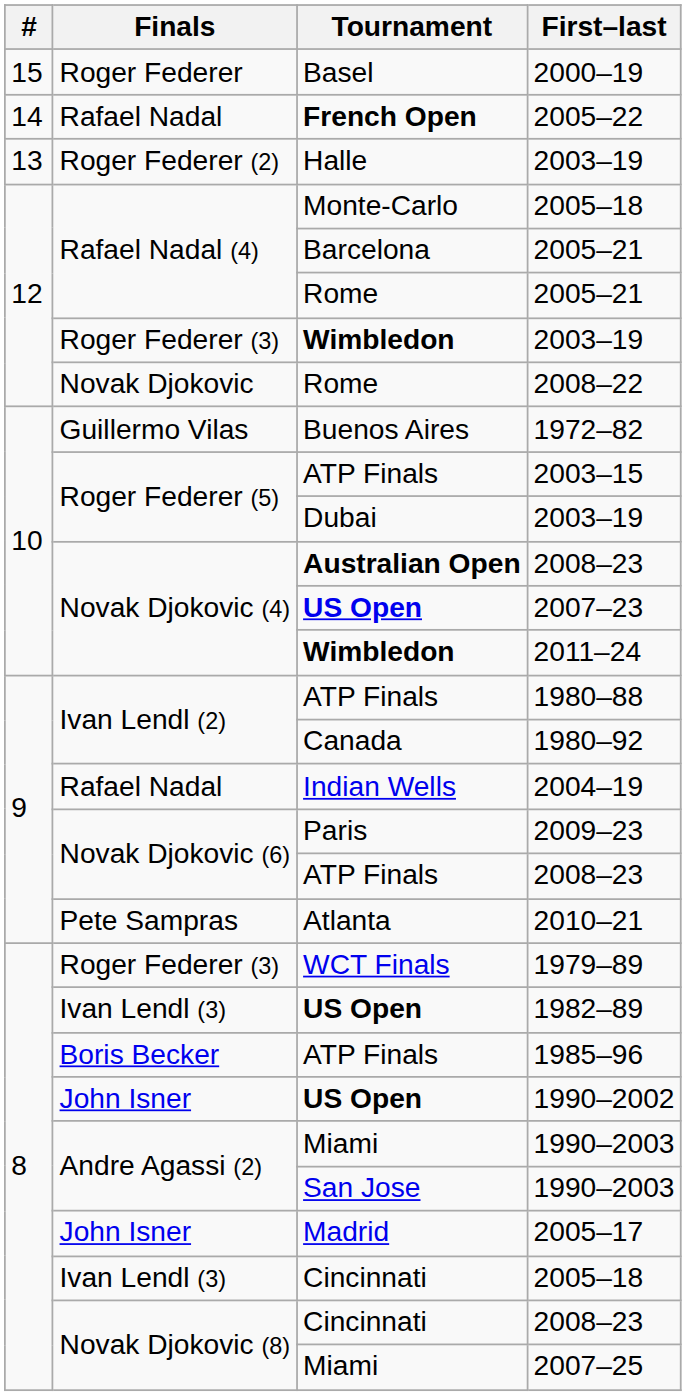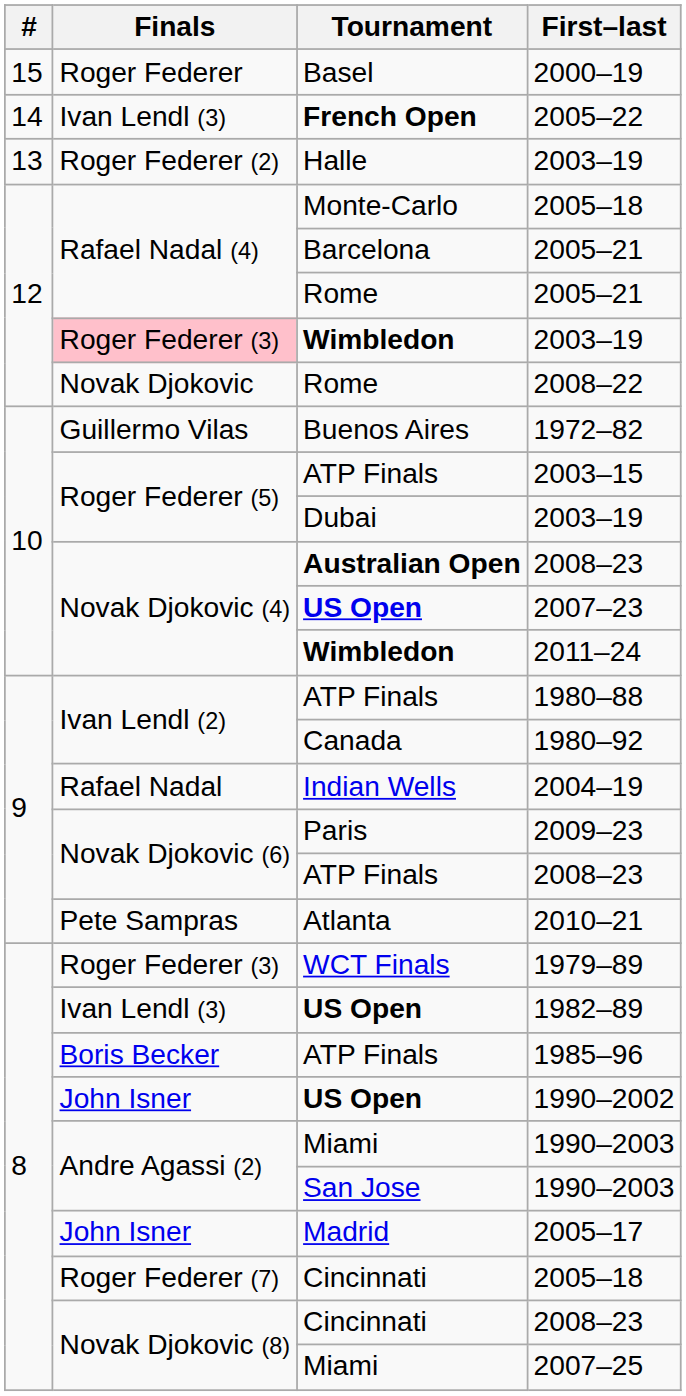(141, 116) Rafael Nadal -> (143, 116) Ivan Lendl (3)
(169, 339) no background -> (169, 339) pink background
(143, 1277) Ivan Lendl (3) -> (169, 1277) Roger Federer (7)
